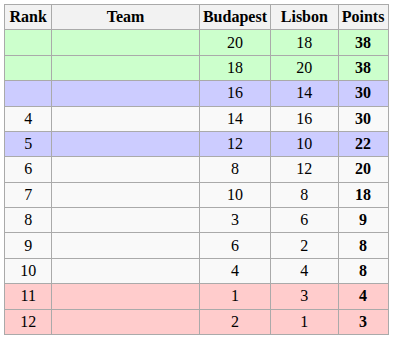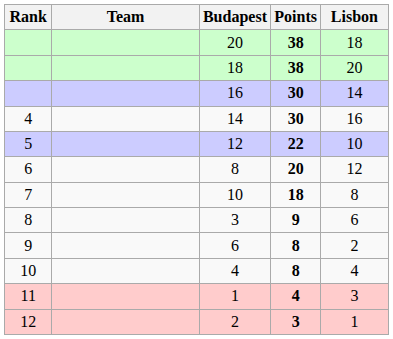columns swapped: (304, 17) <-> (363, 17)
